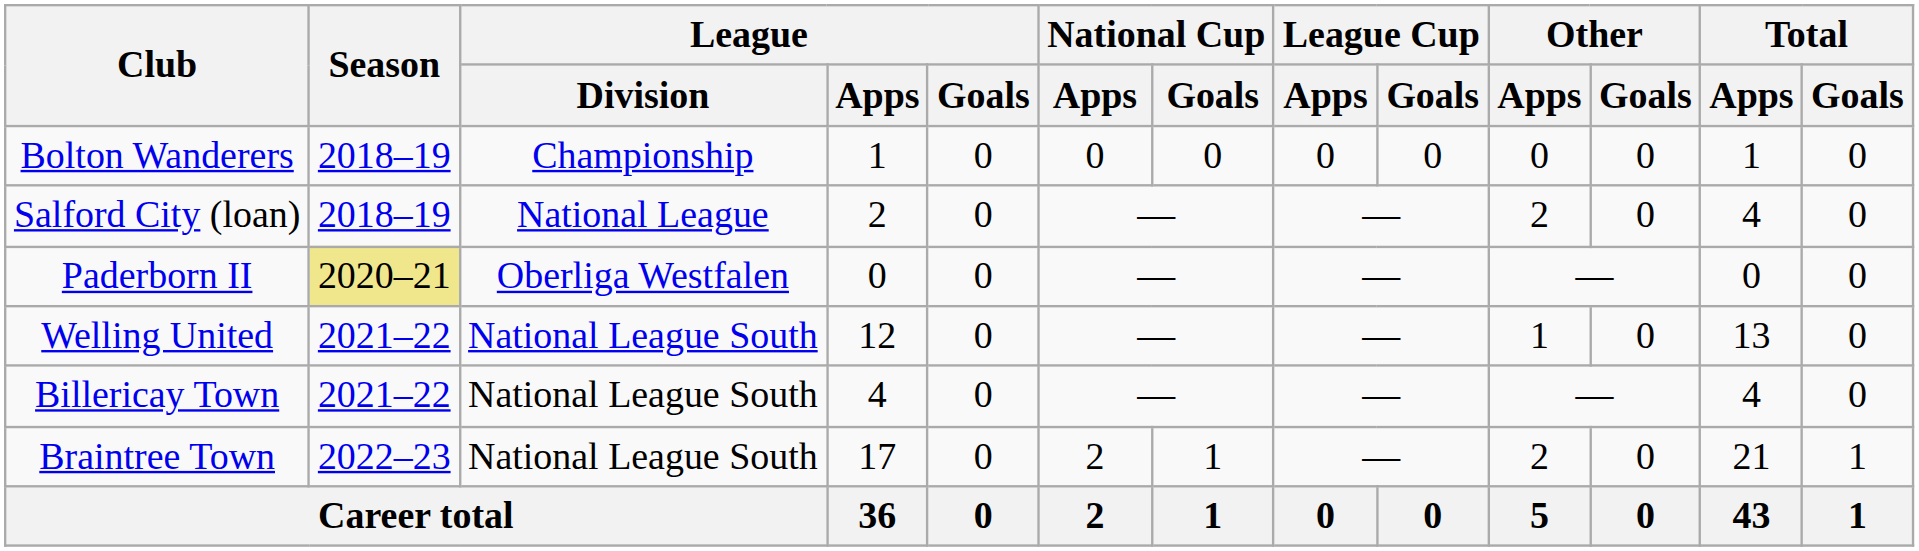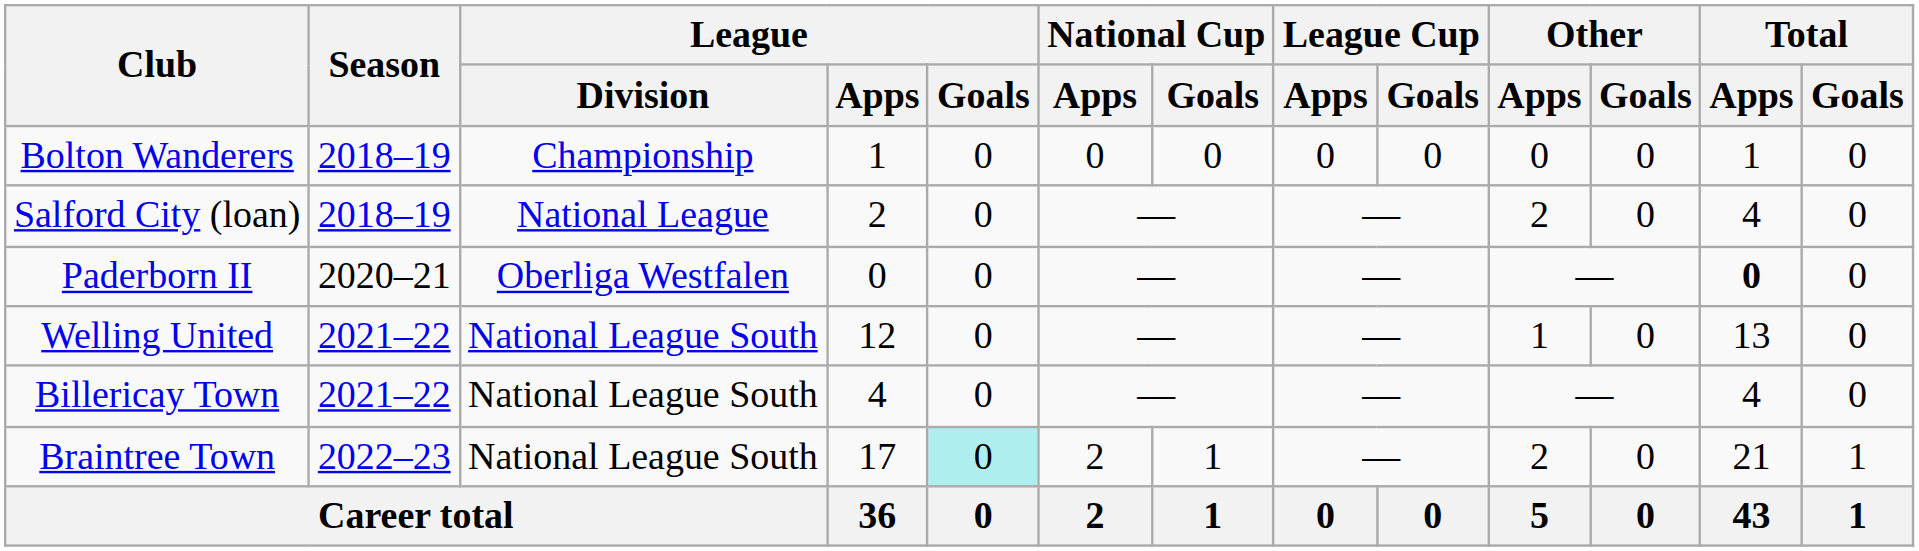(384, 275) khaki background -> (384, 275) no background
(1751, 275) normal -> (1751, 275) bold
(983, 455) no background -> (983, 455) paleturquoise background
